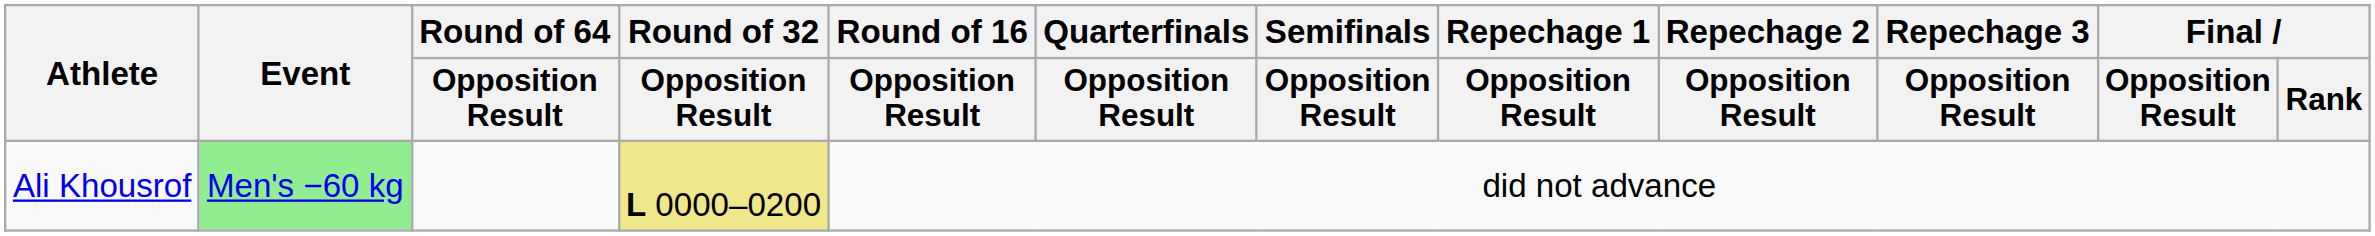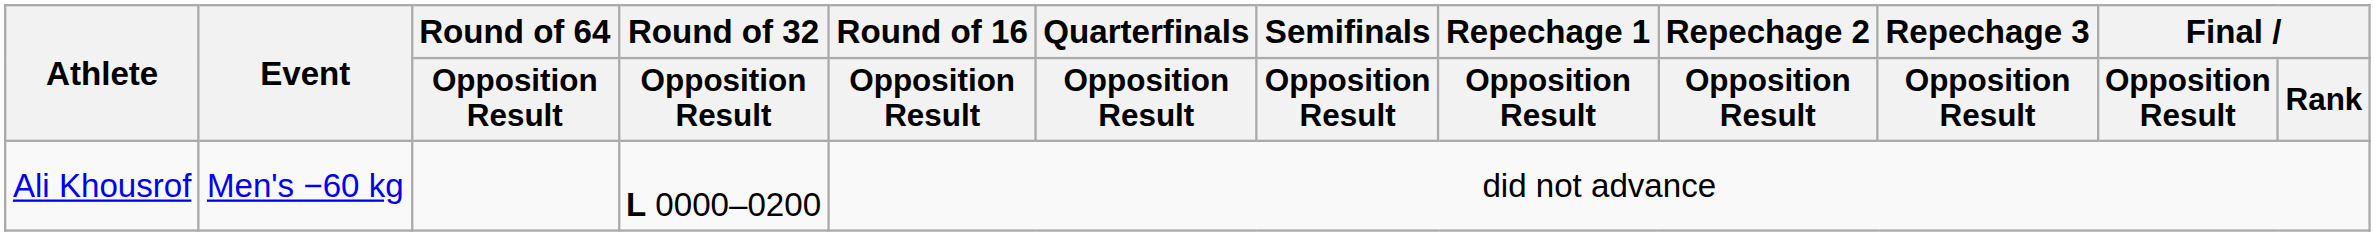(305, 186) lightgreen background -> (305, 186) no background
(723, 205) khaki background -> (723, 205) no background
